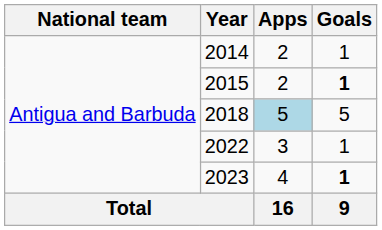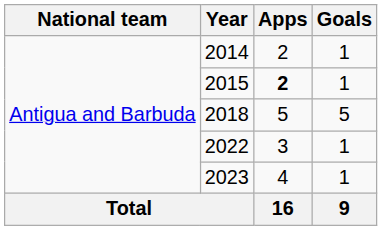(283, 83) normal -> (283, 83) bold
(344, 83) bold -> (344, 83) normal
(283, 114) lightblue background -> (283, 114) no background
(344, 177) bold -> (344, 177) normal
